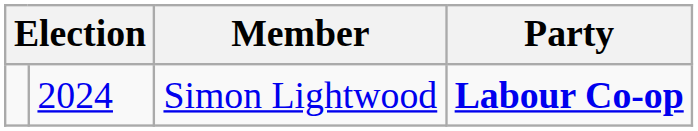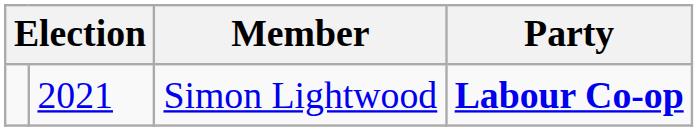(75, 94) 2024 -> (75, 94) 2021
